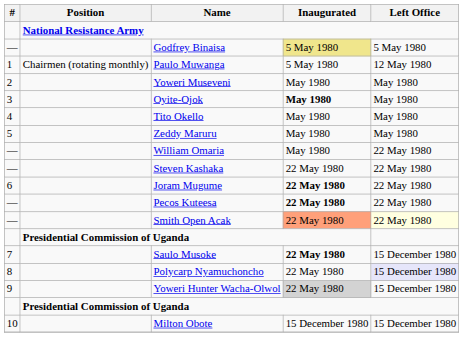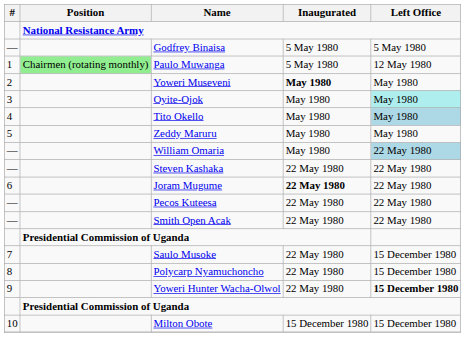(312, 47) khaki background -> (312, 47) no background
(86, 64) no background -> (86, 64) lightgreen background
(308, 82) normal -> (308, 82) bold
(308, 99) bold -> (308, 99) normal
(396, 99) no background -> (396, 99) paleturquoise background
(396, 116) no background -> (396, 116) lightblue background
(402, 151) no background -> (402, 151) lightblue background
(315, 202) bold -> (315, 202) normal
(315, 220) lightsalmon background -> (315, 220) no background
(402, 220) lightyellow background -> (402, 220) no background
(315, 254) bold -> (315, 254) normal
(415, 271) lavender background -> (415, 271) no background
(315, 289) lightgrey background -> (315, 289) no background
(415, 289) normal -> (416, 289) bold
